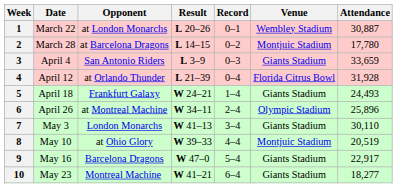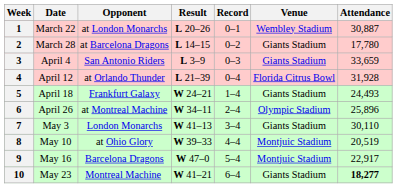(294, 45) Montjuic Stadium -> (294, 45) Giants Stadium
(294, 158) Giants Stadium -> (294, 158) Montjuic Stadium
(365, 175) normal -> (365, 175) bold
